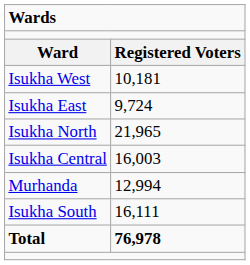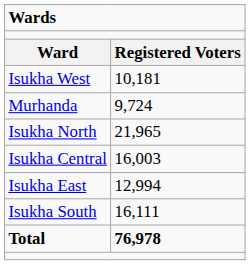(47, 105) Isukha East -> (43, 105) Murhanda
(43, 185) Murhanda -> (47, 185) Isukha East
